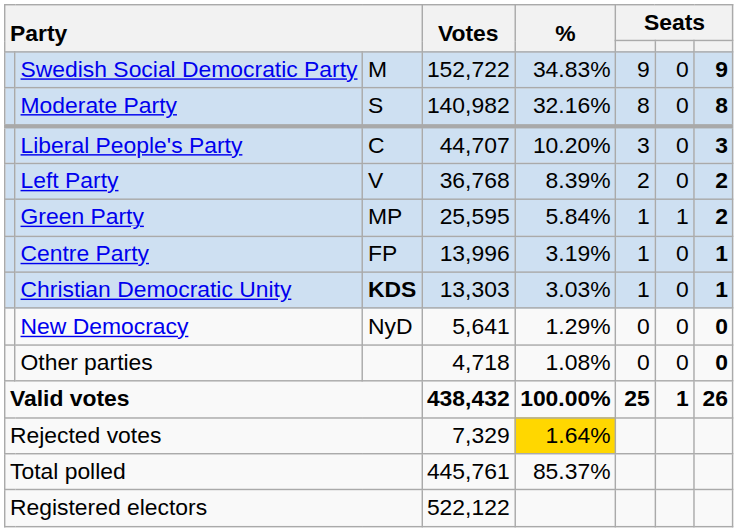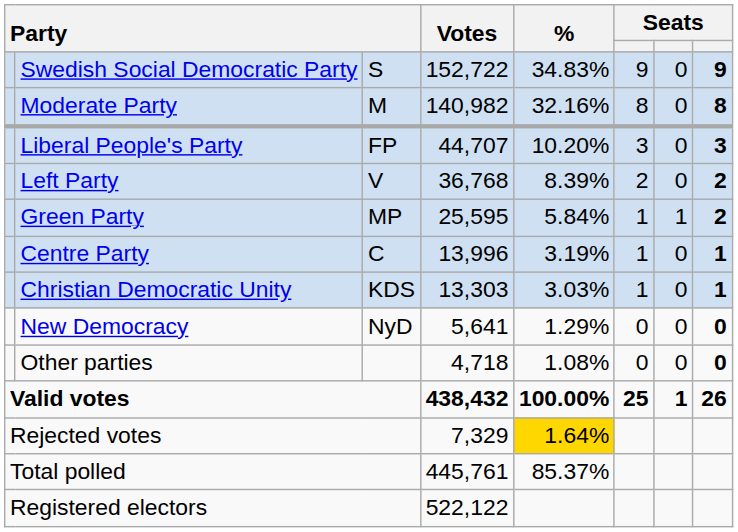(378, 69) M -> (376, 69) S
(376, 105) S -> (378, 105) M
(376, 144) C -> (383, 144) FP
(383, 253) FP -> (376, 253) C
(392, 290) bold -> (392, 290) normal
